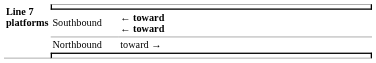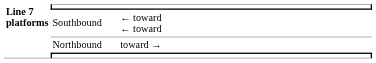(142, 23) bold -> (141, 23) normal
